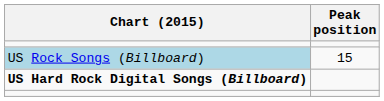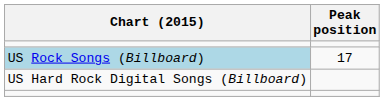(345, 58) 15 -> (345, 58) 17
(157, 79) bold -> (157, 79) normal
